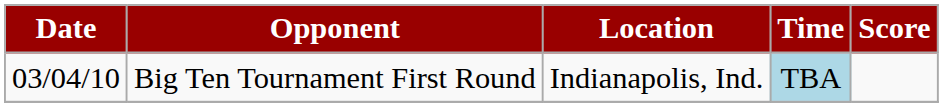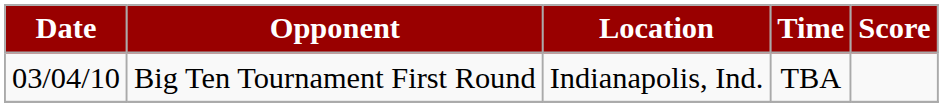(811, 76) lightblue background -> (811, 76) no background
